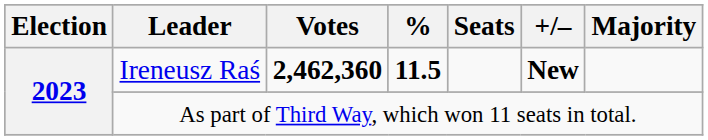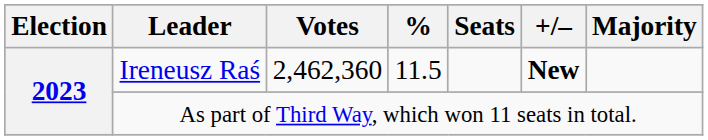(327, 69) bold -> (327, 69) normal
(418, 69) bold -> (418, 69) normal
